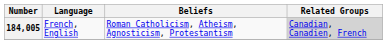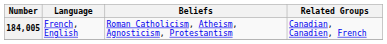(328, 29) lightgrey background -> (328, 29) no background
